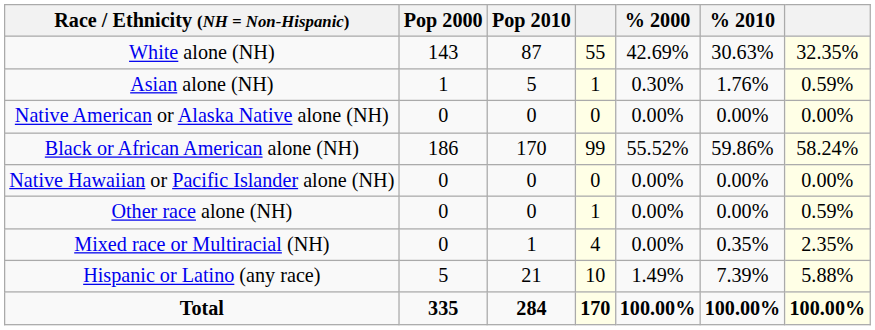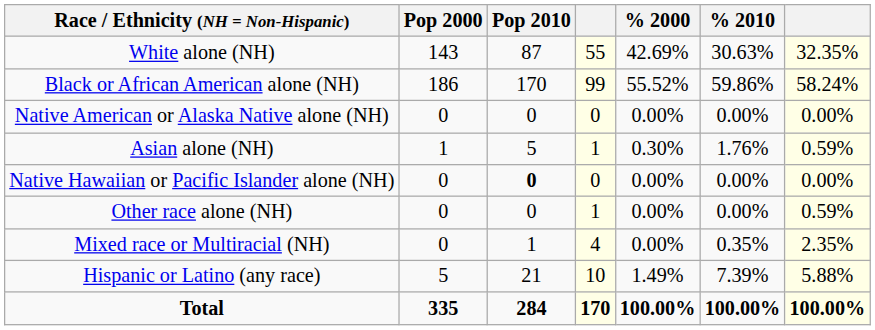rows swapped: (202, 148) <-> (202, 84)
(531, 180) normal -> (531, 180) bold
